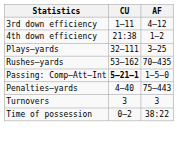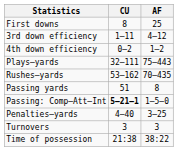+ row: (32, 24)
(125, 37) 21:38 -> (125, 50) 0–2
(157, 50) 3–25 -> (157, 62) 75–443
+ row: (37, 88)
(157, 88) 75–443 -> (157, 114) 3–25
(125, 114) 0–2 -> (125, 140) 21:38
